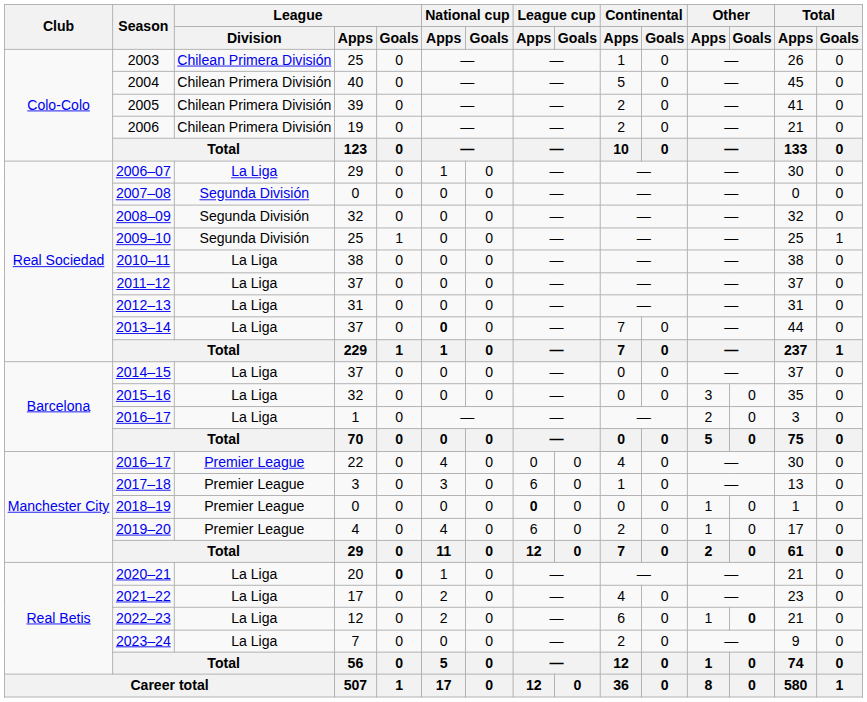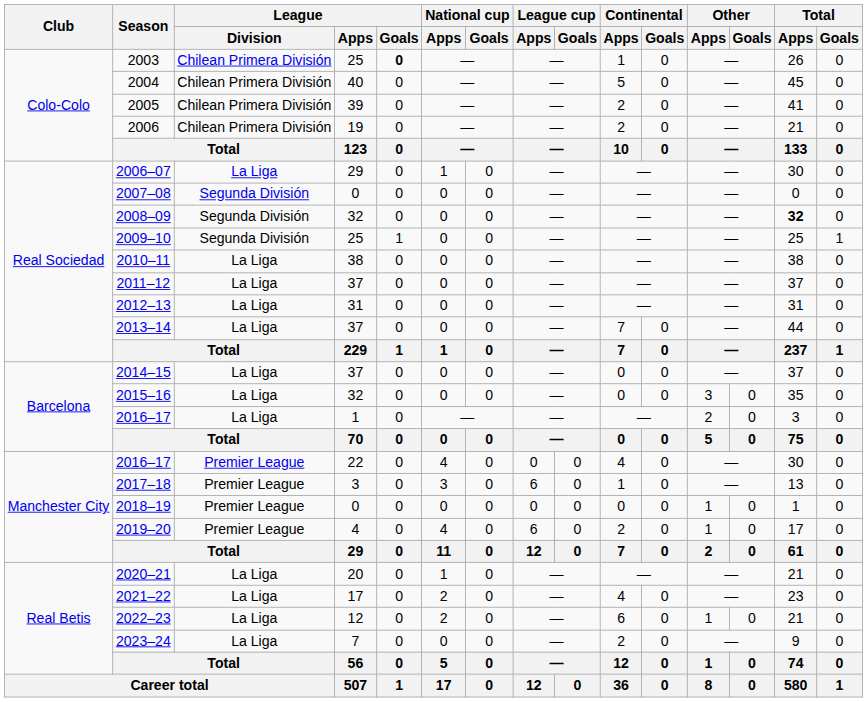(399, 60) normal -> (399, 60) bold
(796, 216) normal -> (796, 216) bold
(444, 328) bold -> (444, 328) normal
(534, 506) bold -> (534, 506) normal
(399, 573) bold -> (399, 573) normal
(752, 618) bold -> (752, 618) normal
